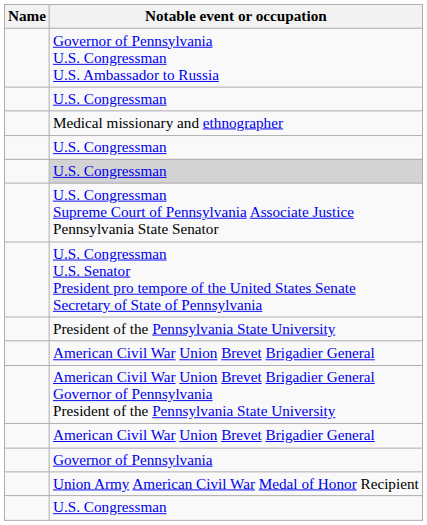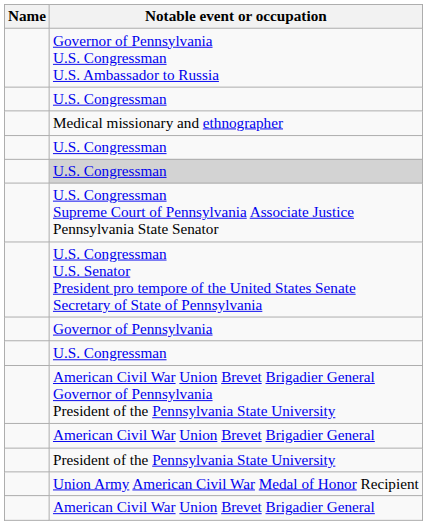(194, 329) President of the Pennsylvania State University -> (133, 329) Governor of Pennsylvania
(214, 353) American Civil War Union Brevet Brigadier General -> (110, 353) U.S. Congressman
(133, 459) Governor of Pennsylvania -> (194, 459) President of the Pennsylvania State University
(110, 507) U.S. Congressman -> (214, 507) American Civil War Union Brevet Brigadier General
